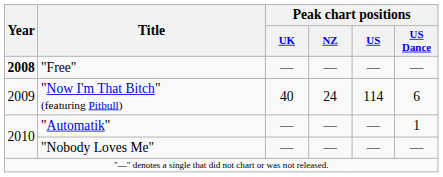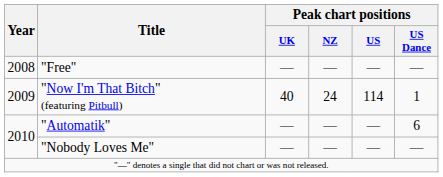(21, 67) bold -> (21, 67) normal
(417, 96) 6 -> (417, 96) 1
(417, 125) 1 -> (417, 125) 6
